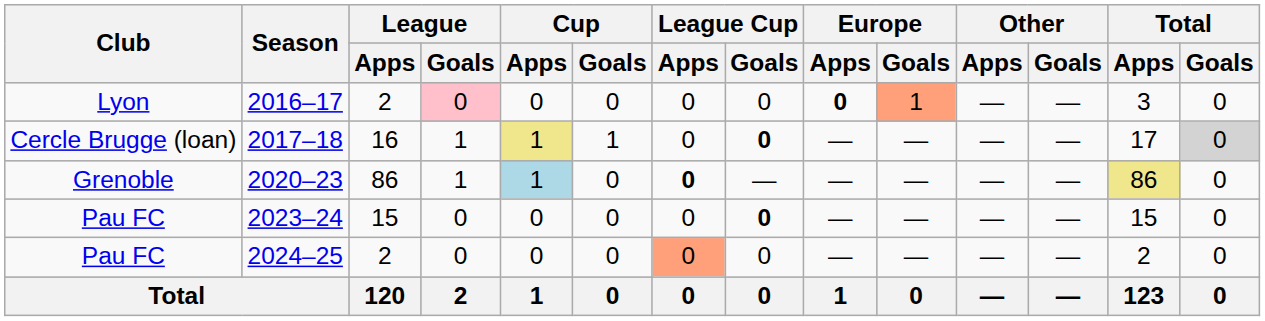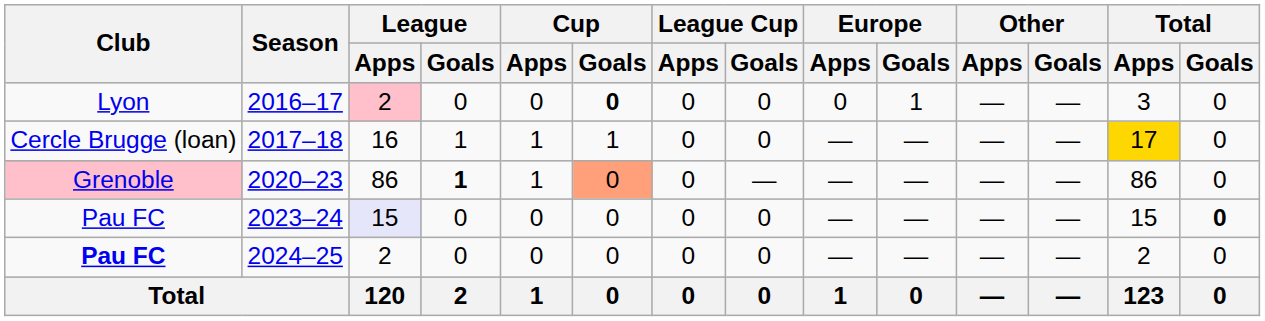(385, 101) no background -> (385, 101) pink background
(461, 101) pink background -> (461, 101) no background
(612, 101) normal -> (612, 101) bold
(840, 101) bold -> (840, 101) normal
(916, 101) lightsalmon background -> (916, 101) no background
(537, 140) khaki background -> (537, 140) no background
(764, 140) bold -> (764, 140) normal
(1144, 140) no background -> (1144, 140) gold background
(1220, 140) lightgrey background -> (1220, 140) no background
(123, 179) no background -> (123, 179) pink background
(461, 179) normal -> (461, 179) bold
(537, 179) lightblue background -> (537, 179) no background
(612, 179) no background -> (612, 179) lightsalmon background
(688, 179) bold -> (688, 179) normal
(1144, 179) khaki background -> (1144, 179) no background
(385, 218) no background -> (385, 218) lavender background
(764, 218) bold -> (764, 218) normal
(1220, 218) normal -> (1220, 218) bold
(123, 256) normal -> (123, 256) bold
(688, 256) lightsalmon background -> (688, 256) no background
